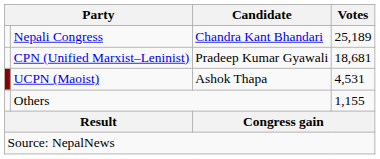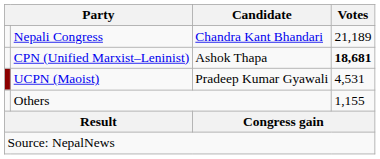(353, 36) 25,189 -> (353, 36) 21,189
(262, 57) Pradeep Kumar Gyawali -> (231, 57) Ashok Thapa
(353, 57) normal -> (353, 57) bold
(231, 79) Ashok Thapa -> (262, 79) Pradeep Kumar Gyawali
